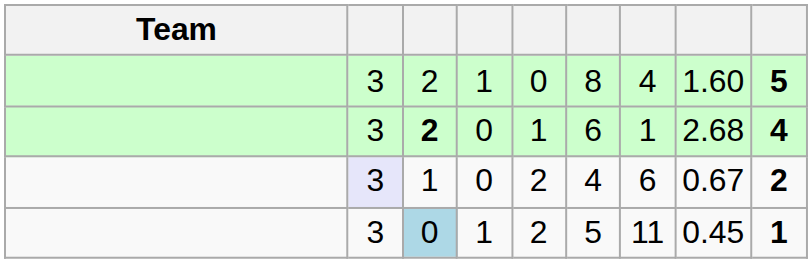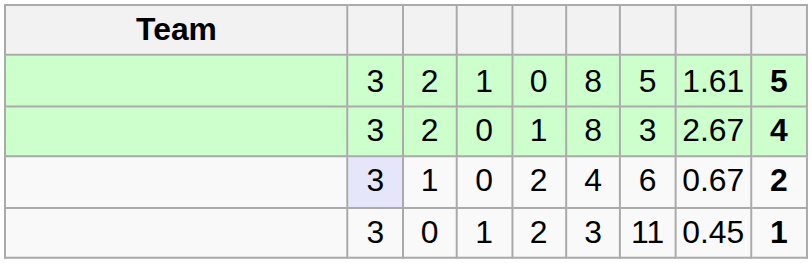(648, 80) 4 -> (648, 80) 5
(713, 80) 1.60 -> (713, 80) 1.61
(430, 130) bold -> (430, 130) normal
(593, 130) 6 -> (593, 130) 8
(648, 130) 1 -> (648, 130) 3
(713, 130) 2.68 -> (713, 130) 2.67
(430, 231) lightblue background -> (430, 231) no background
(593, 231) 5 -> (593, 231) 3
